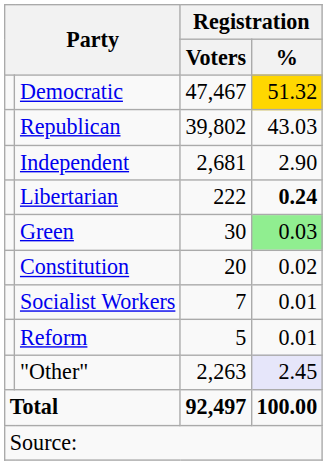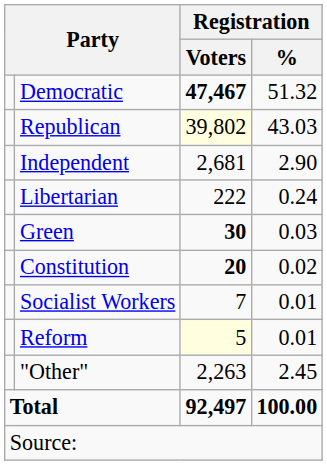(216, 92) normal -> (216, 92) bold
(292, 92) gold background -> (292, 92) no background
(216, 127) no background -> (216, 127) lightyellow background
(298, 197) bold -> (298, 197) normal
(235, 232) normal -> (235, 232) bold
(298, 232) lightgreen background -> (298, 232) no background
(235, 267) normal -> (235, 267) bold
(241, 337) no background -> (241, 337) lightyellow background
(298, 372) lavender background -> (298, 372) no background
